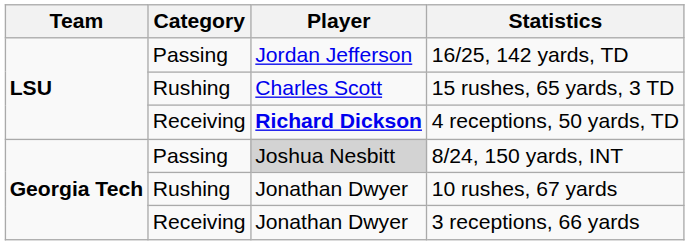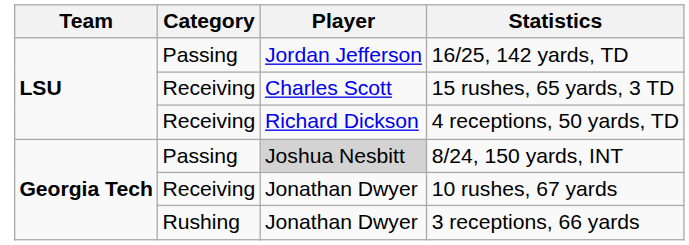(192, 88) Rushing -> (209, 88) Receiving
(339, 121) bold -> (342, 121) normal
(192, 188) Rushing -> (209, 188) Receiving
(199, 222) Receiving -> (201, 222) Rushing
